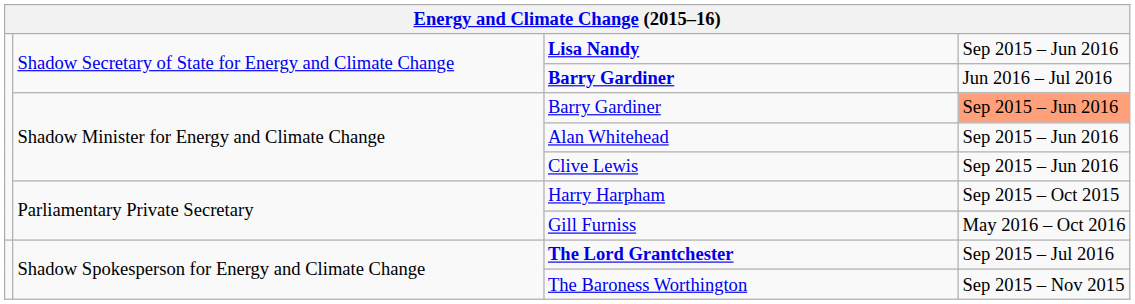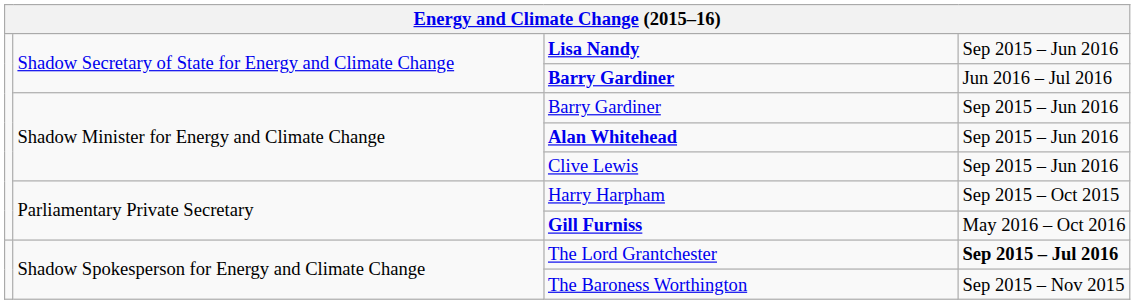(1040, 107) lightsalmon background -> (1040, 107) no background
(608, 136) normal -> (613, 136) bold
(592, 225) normal -> (595, 225) bold
(641, 254) bold -> (632, 254) normal
(1038, 254) normal -> (1040, 254) bold
